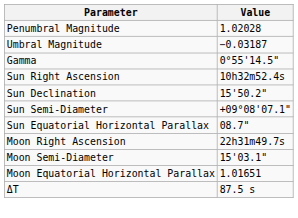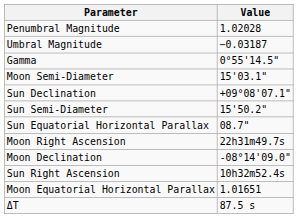rows swapped: (63, 77) <-> (60, 157)
(243, 93) 15'50.2" -> (255, 93) +09°08'07.1"
(255, 109) +09°08'07.1" -> (243, 109) 15'50.2"
+ row: (54, 157)
